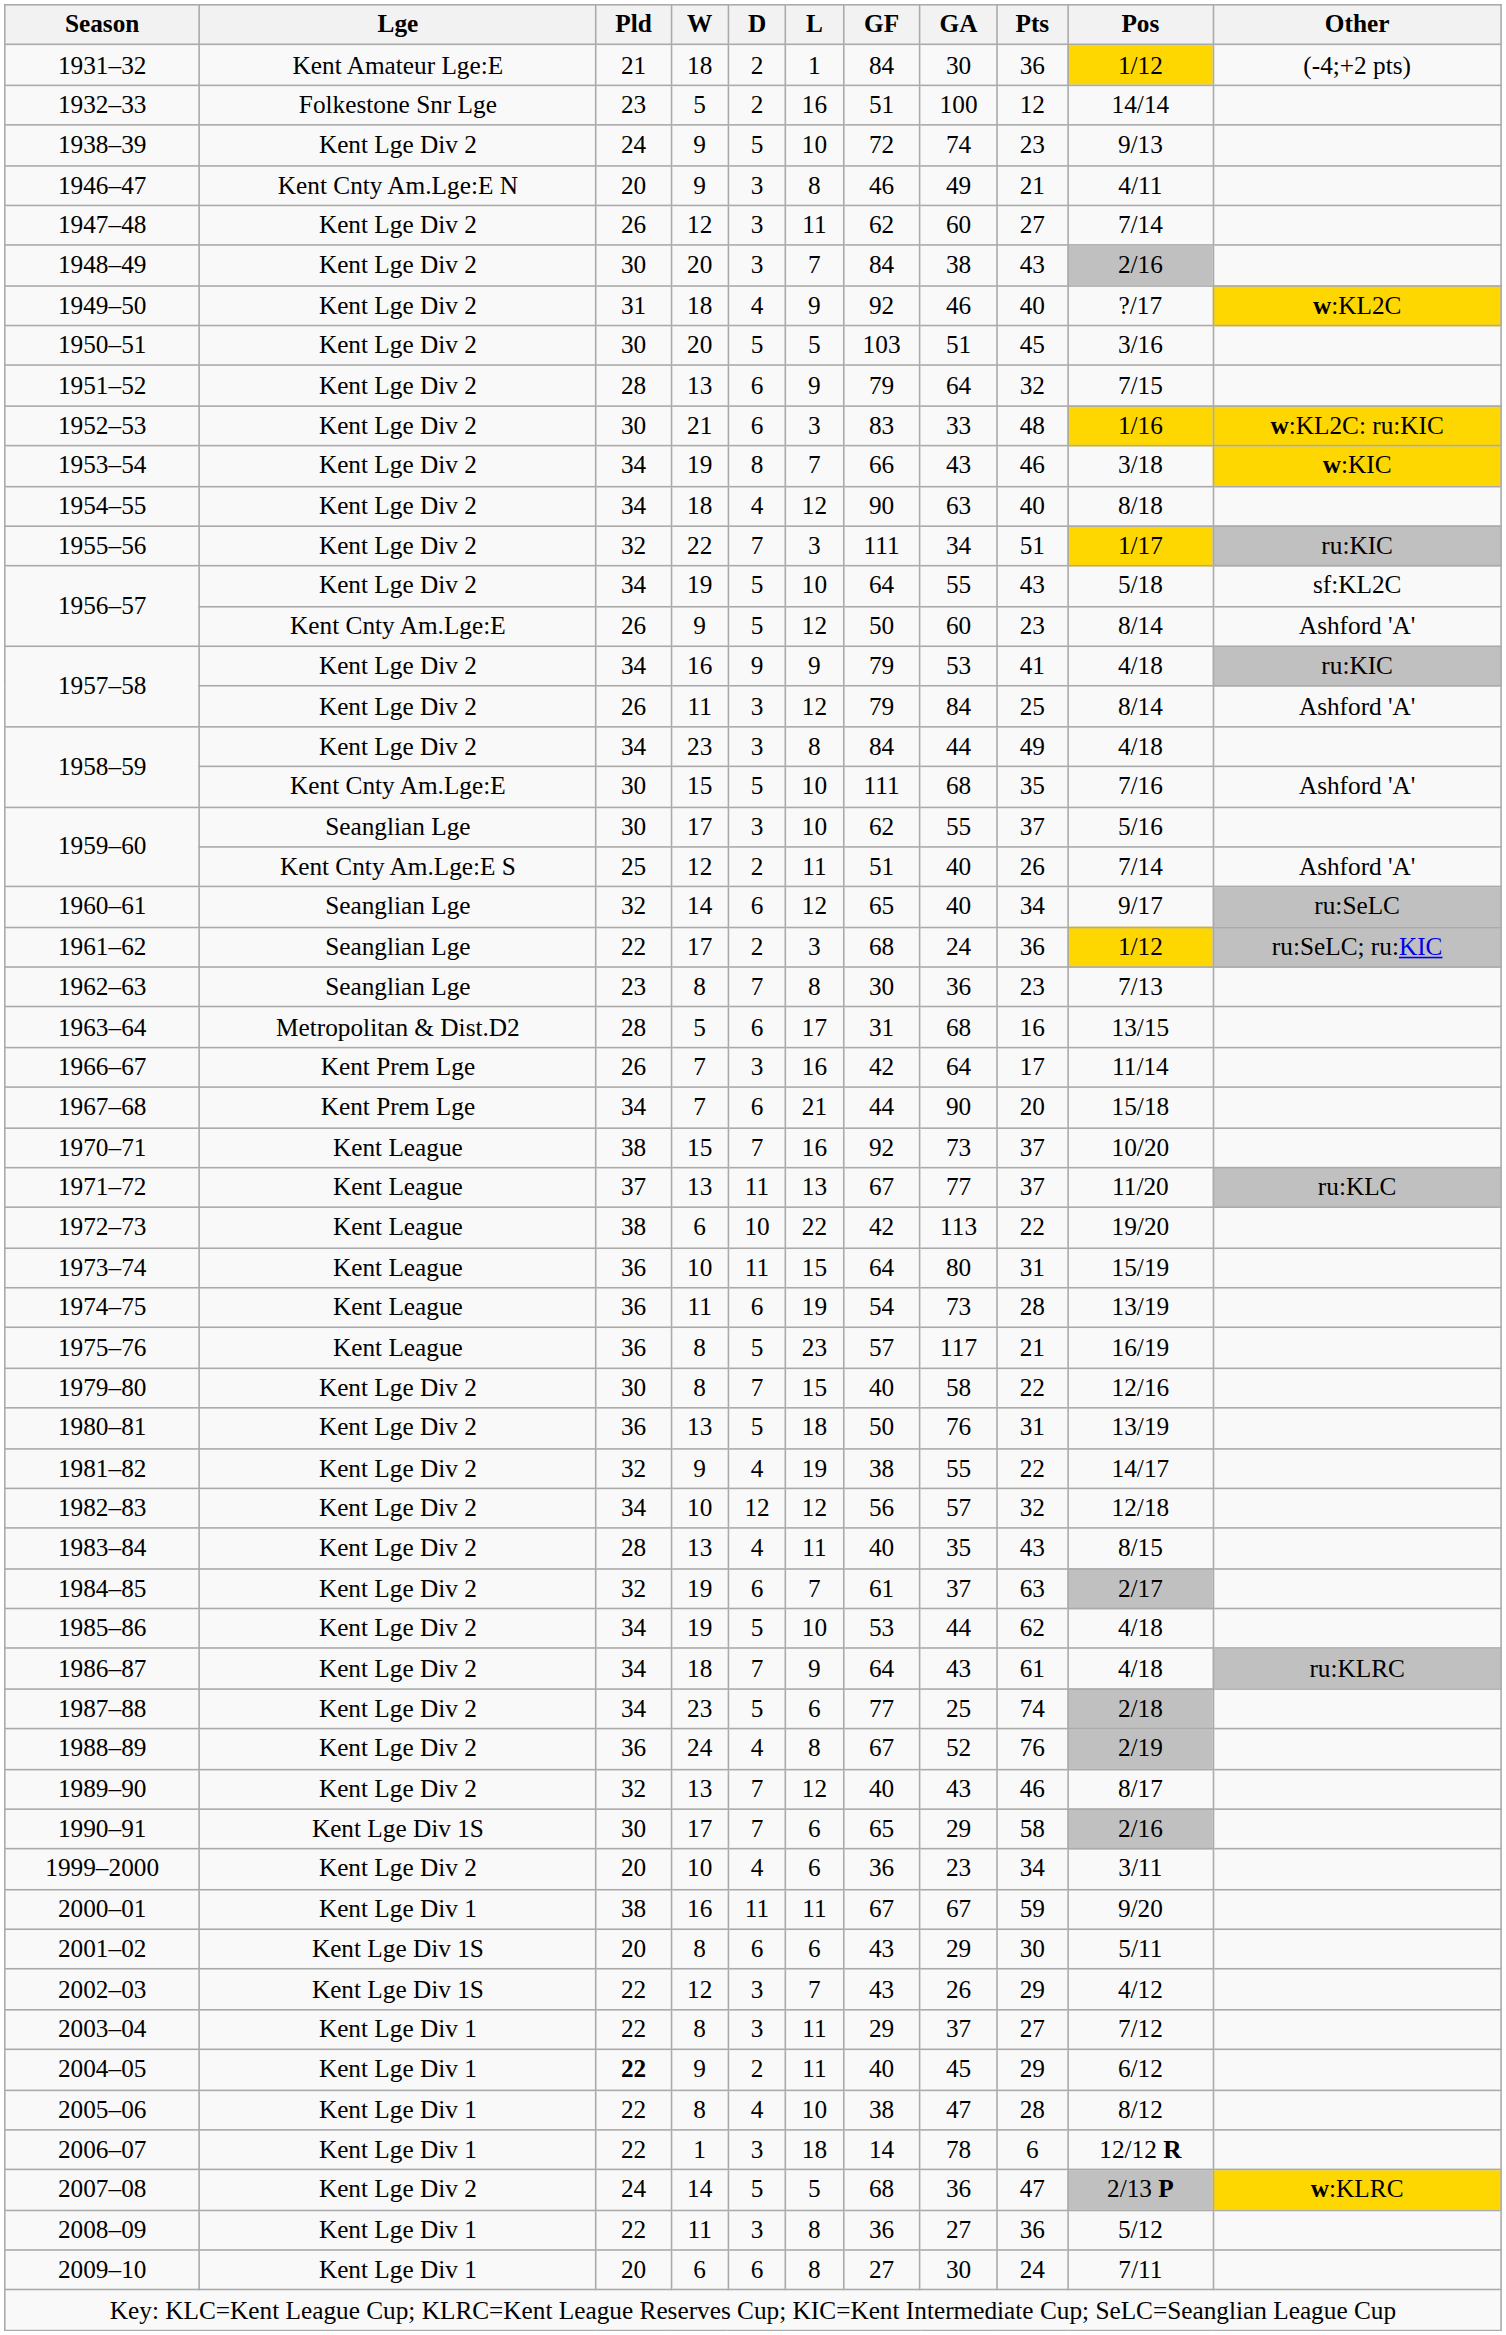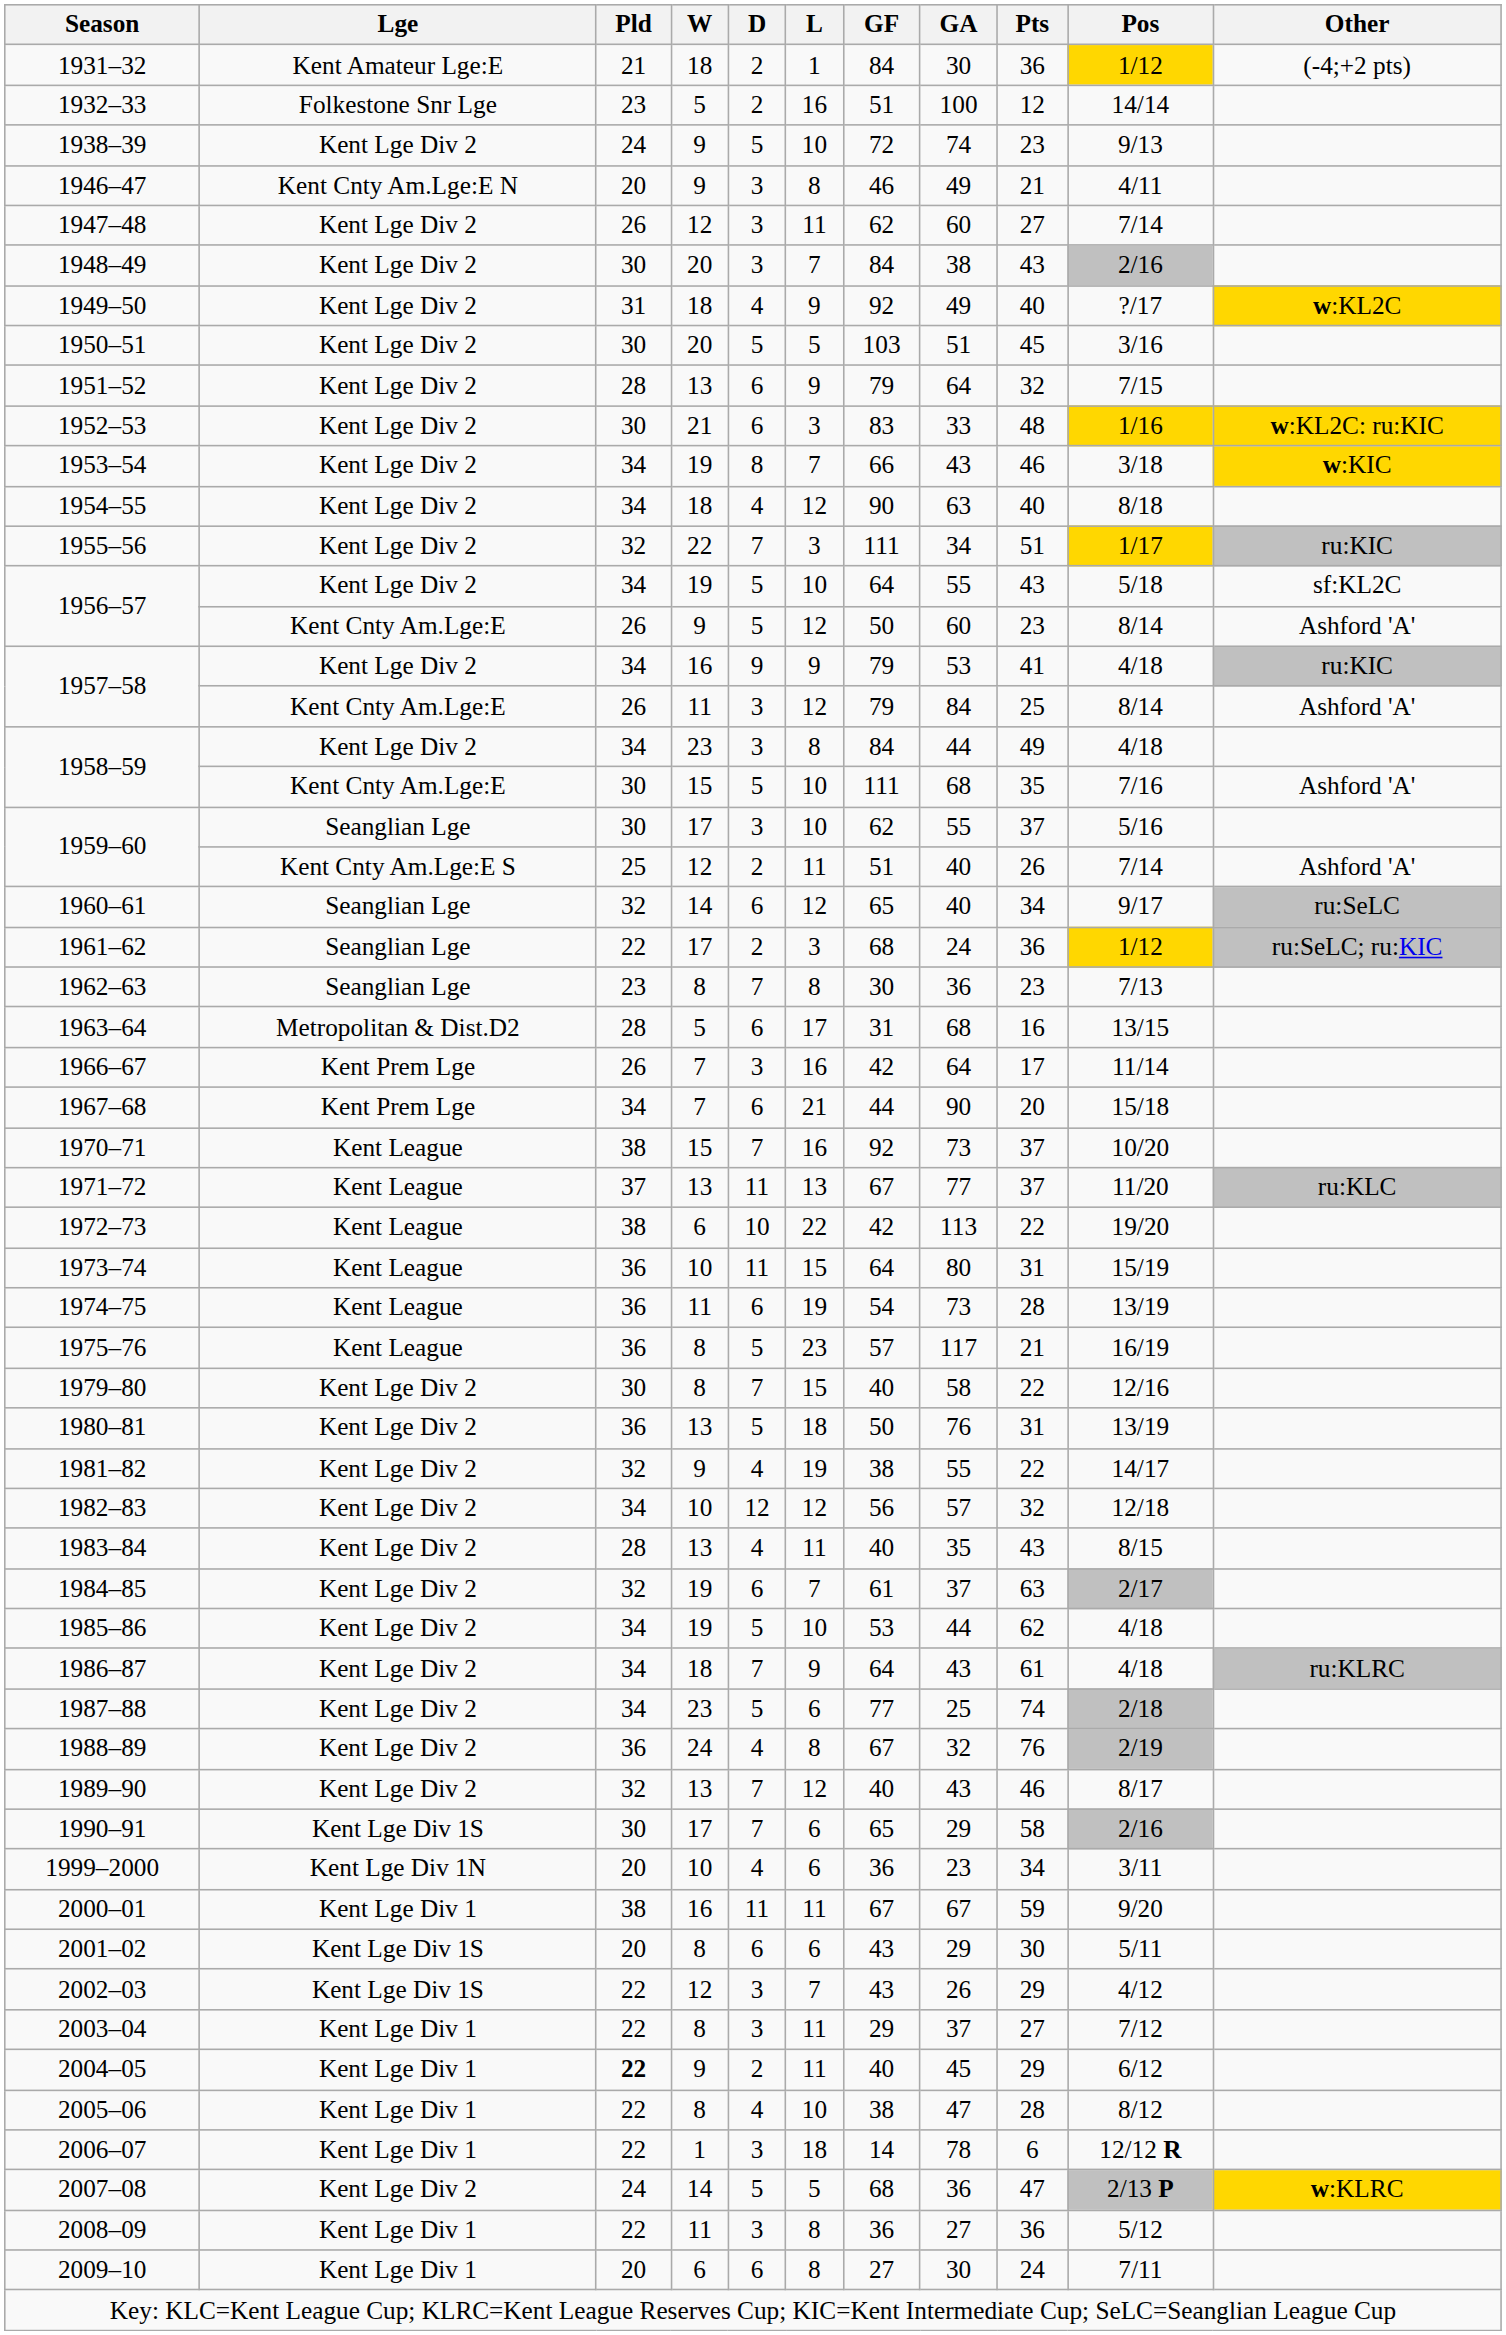(959, 305) 46 -> (959, 305) 49
(398, 706) Kent Lge Div 2 -> (398, 706) Kent Cnty Am.Lge:E
(959, 1748) 52 -> (959, 1748) 32
(398, 1868) Kent Lge Div 2 -> (398, 1868) Kent Lge Div 1N
